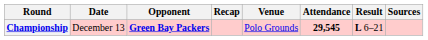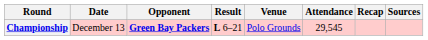columns swapped: (369, 12) <-> (227, 12)
(327, 27) bold -> (329, 27) normal
